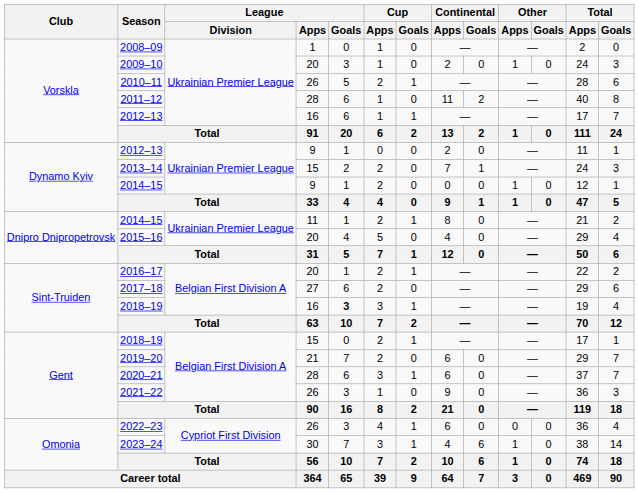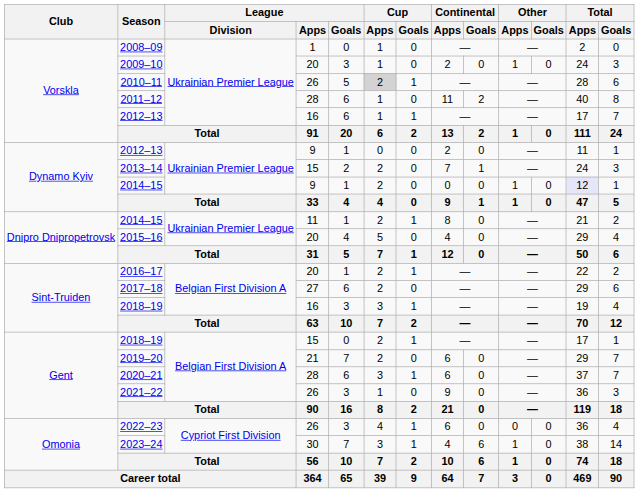(380, 82) no background -> (380, 82) lightgrey background
(582, 185) no background -> (582, 185) lavender background
(346, 306) bold -> (346, 306) normal
